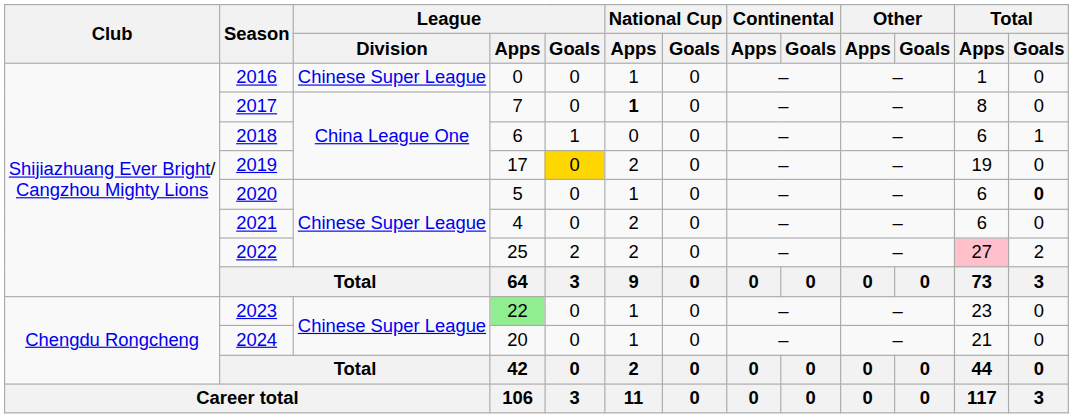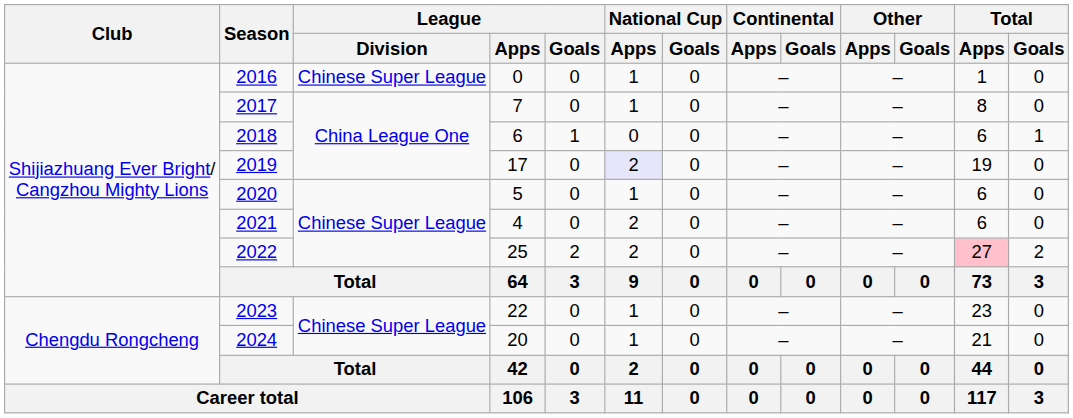(634, 106) bold -> (634, 106) normal
(575, 164) gold background -> (575, 164) no background
(634, 164) no background -> (634, 164) lavender background
(1039, 194) bold -> (1039, 194) normal
(518, 310) lightgreen background -> (518, 310) no background
